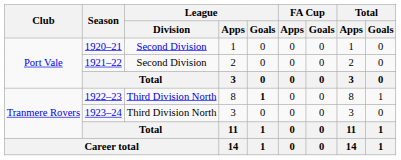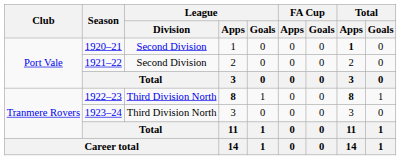(351, 46) normal -> (351, 46) bold
(233, 96) normal -> (233, 96) bold
(263, 96) bold -> (263, 96) normal
(351, 96) normal -> (351, 96) bold
